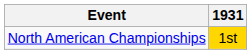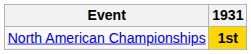(228, 37) normal -> (228, 37) bold
